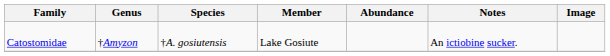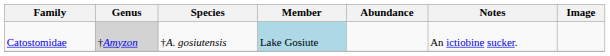(118, 42) no background -> (118, 42) lightgrey background
(289, 42) no background -> (289, 42) lightblue background
